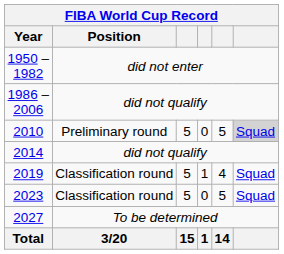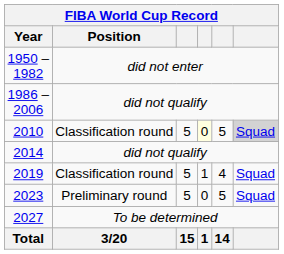(114, 131) Preliminary round -> (114, 131) Classification round
(205, 131) no background -> (205, 131) lightyellow background
(114, 196) Classification round -> (114, 196) Preliminary round
